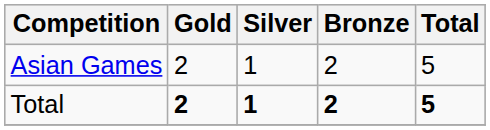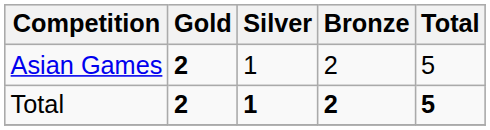(181, 64) normal -> (181, 64) bold
